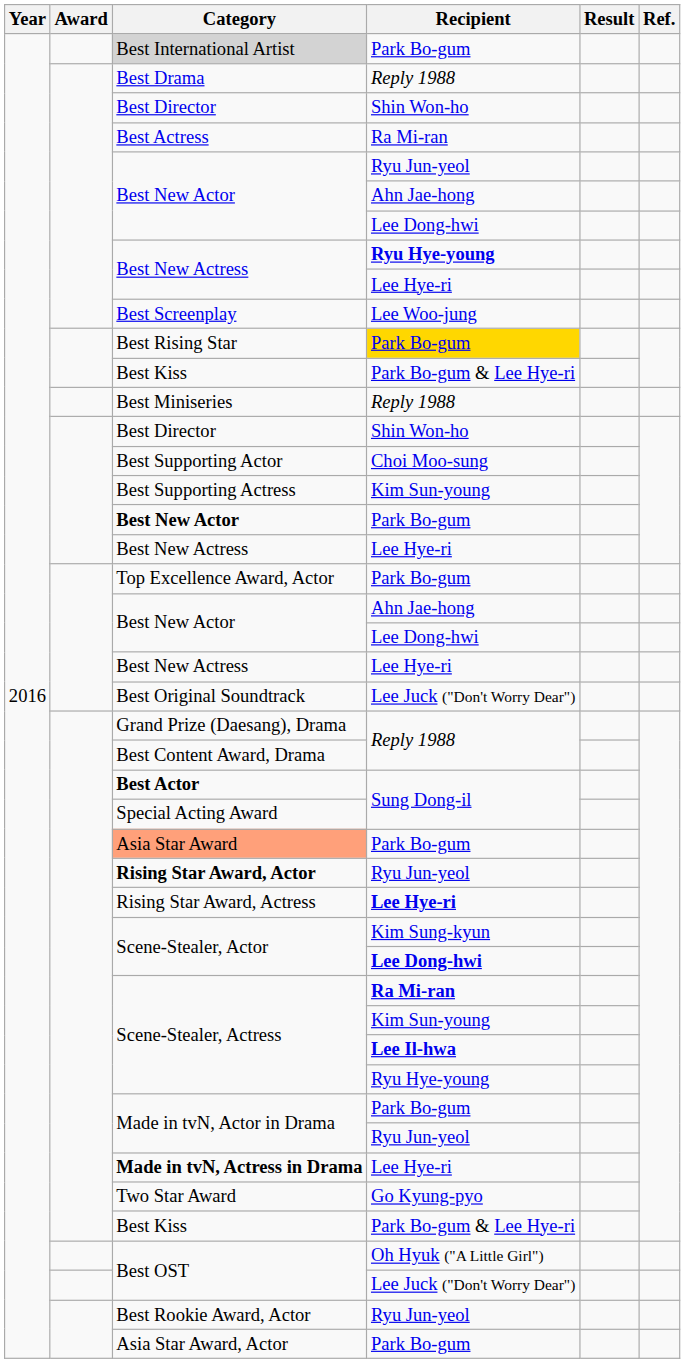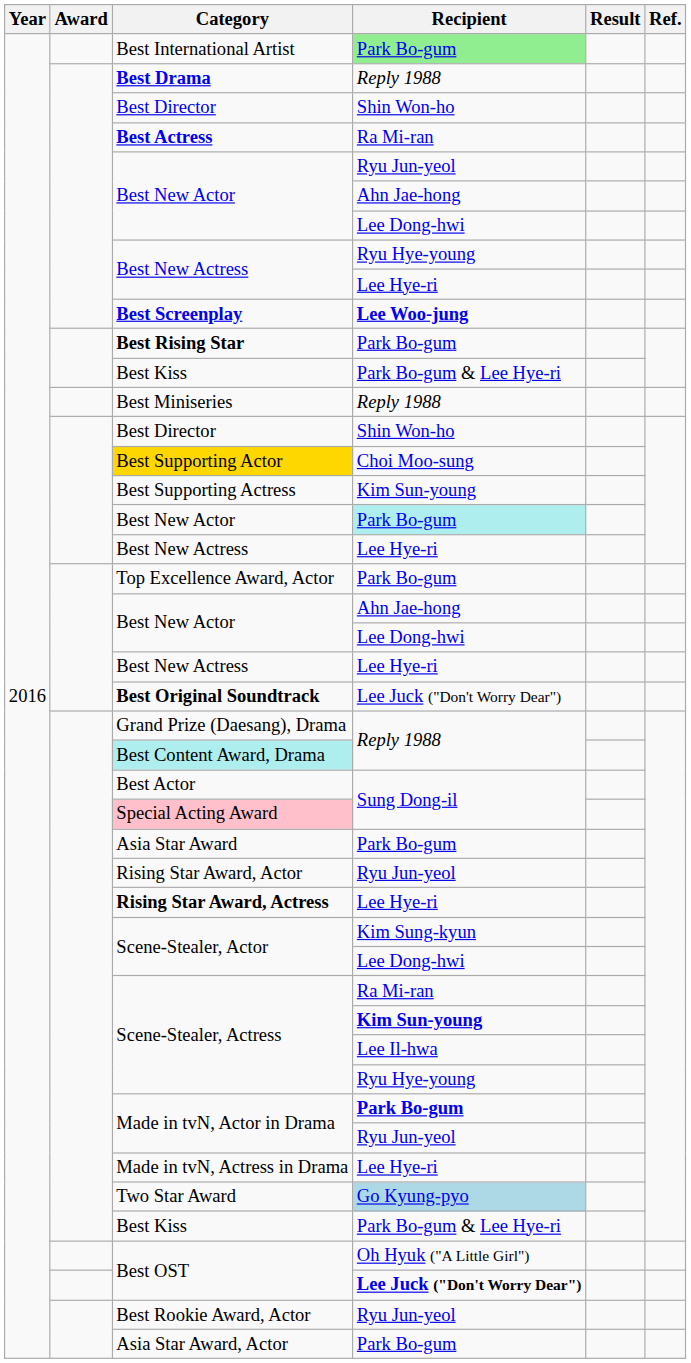(206, 48) lightgrey background -> (206, 48) no background
(421, 48) no background -> (407, 48) lightgreen background
(160, 78) normal -> (164, 78) bold
(162, 136) normal -> (164, 136) bold
(433, 254) bold -> (416, 254) normal
(176, 313) normal -> (179, 313) bold
(424, 313) normal -> (413, 313) bold
(177, 343) normal -> (180, 343) bold
(421, 343) gold background -> (407, 343) no background
(199, 460) no background -> (199, 460) gold background
(178, 519) bold -> (176, 519) normal
(421, 519) no background -> (407, 519) paleturquoise background
(211, 696) normal -> (218, 696) bold
(221, 755) no background -> (221, 755) paleturquoise background
(158, 784) bold -> (156, 784) normal
(197, 813) no background -> (197, 813) pink background
(177, 843) lightsalmon background -> (177, 843) no background
(216, 872) bold -> (209, 872) normal
(216, 902) normal -> (223, 902) bold
(413, 902) bold -> (397, 902) normal
(426, 961) bold -> (411, 961) normal
(413, 990) bold -> (395, 990) normal
(431, 1020) normal -> (420, 1020) bold
(414, 1049) bold -> (397, 1049) normal
(421, 1108) normal -> (410, 1108) bold
(239, 1167) bold -> (232, 1167) normal
(427, 1196) no background -> (413, 1196) lightblue background
(473, 1284) normal -> (469, 1284) bold
